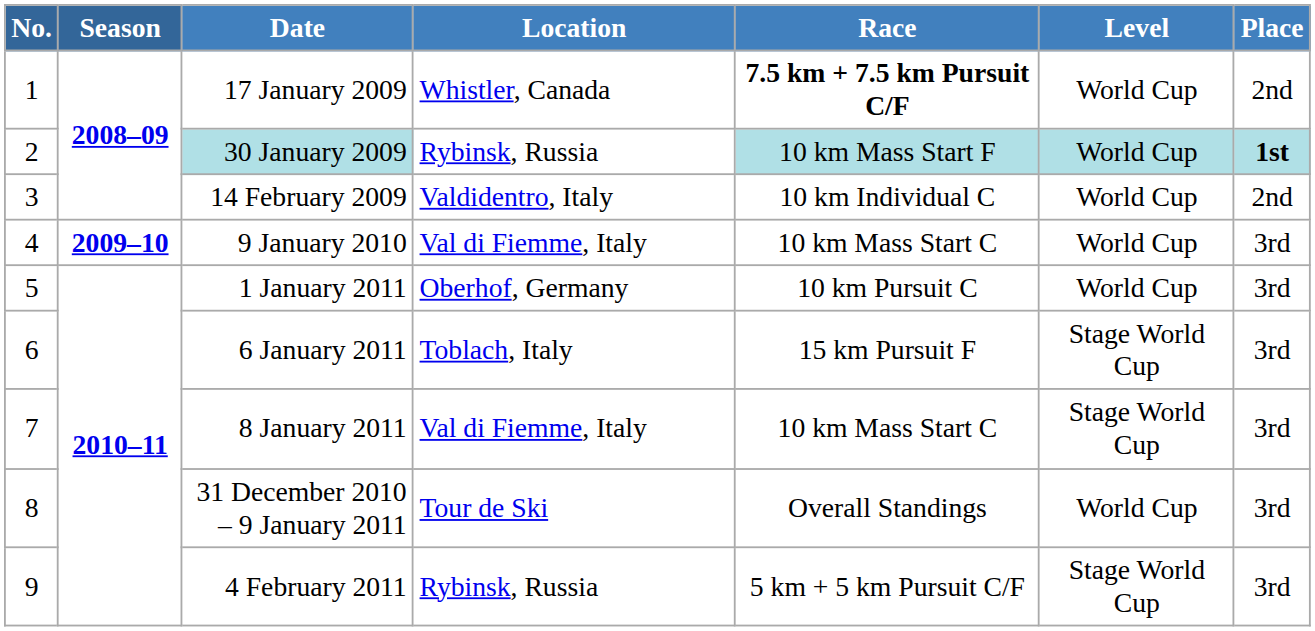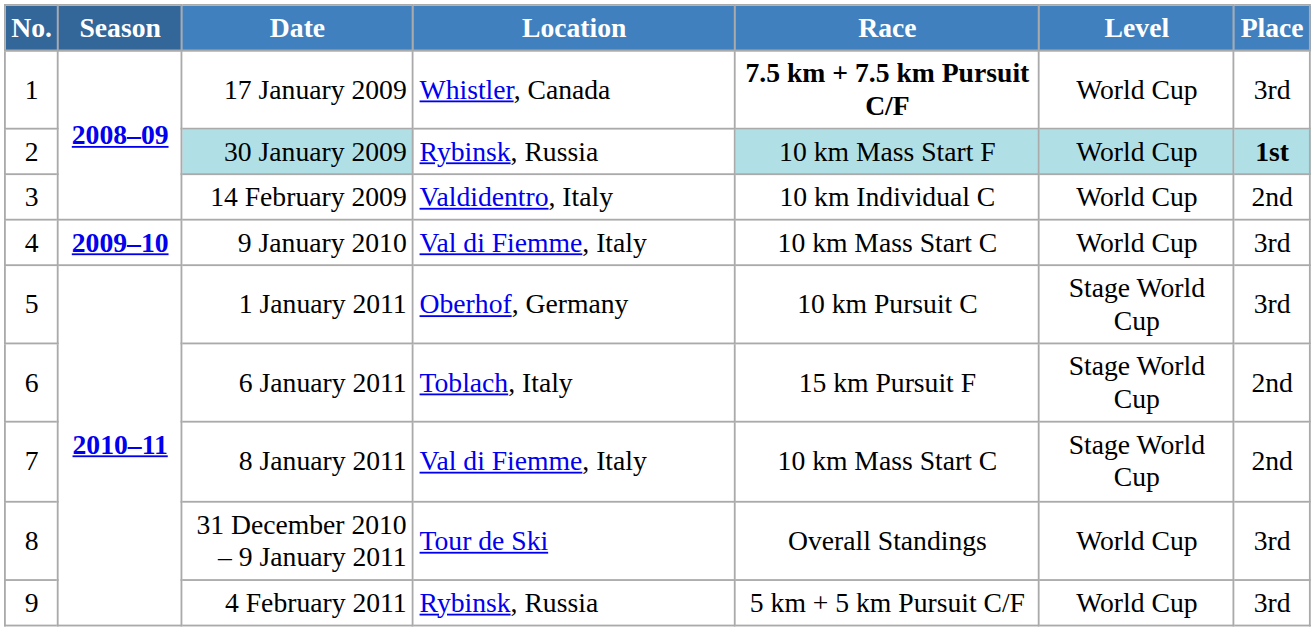(1272, 89) 2nd -> (1272, 89) 3rd
(1137, 288) World Cup -> (1137, 304) Stage World Cup
(1272, 350) 3rd -> (1272, 383) 2nd
(1272, 428) 3rd -> (1272, 461) 2nd
(1137, 585) Stage World Cup -> (1137, 601) World Cup
